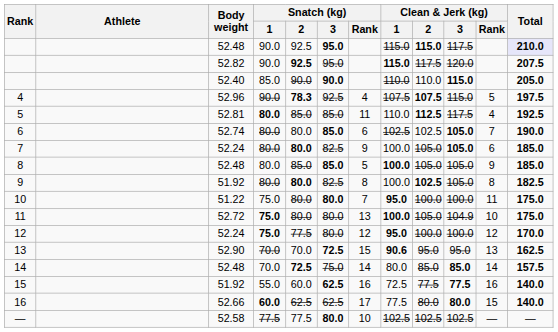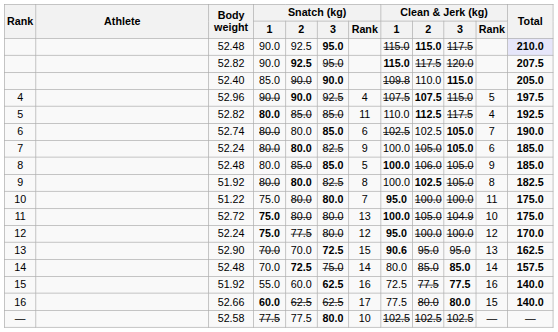(397, 81) 110.0 -> (397, 81) 109.8
(301, 98) 78.3 -> (301, 98) 90.0
(231, 115) 52.81 -> (231, 115) 52.82
(428, 166) 105.0 -> (428, 166) 106.0
